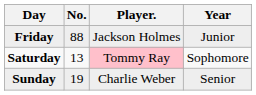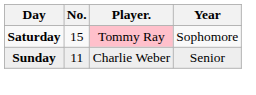- row: (34, 36)
(77, 57) 13 -> (77, 36) 15
(77, 79) 19 -> (77, 57) 11
